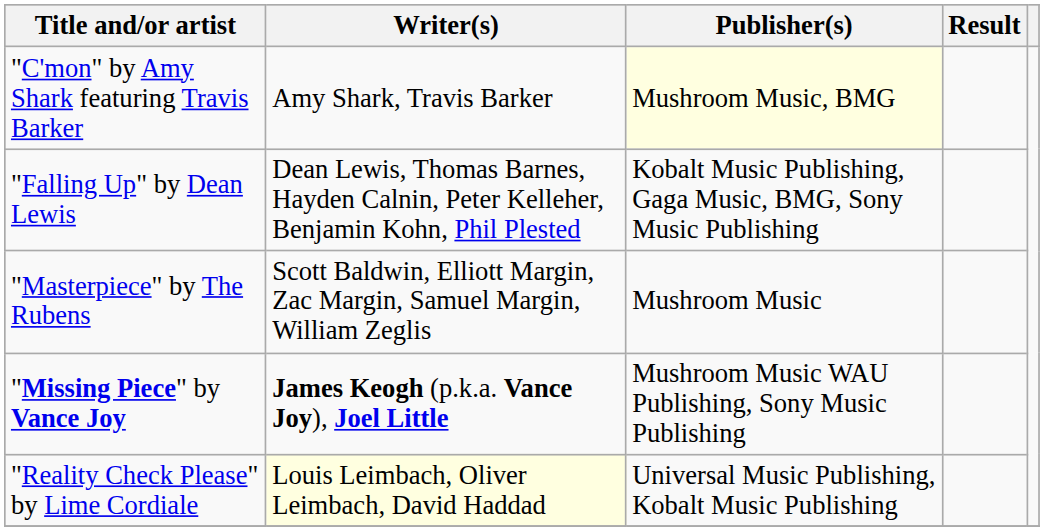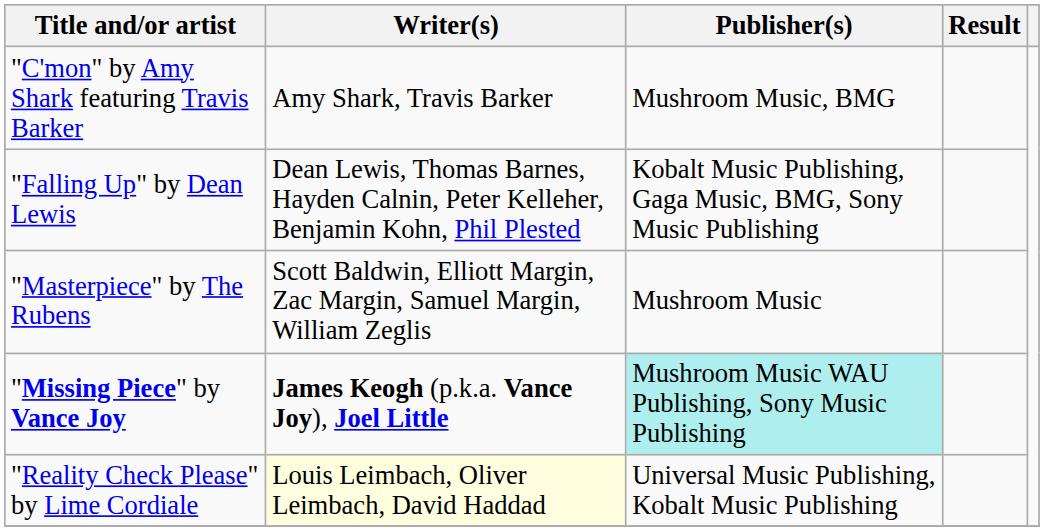(764, 97) lightyellow background -> (764, 97) no background
(760, 403) no background -> (760, 403) paleturquoise background
